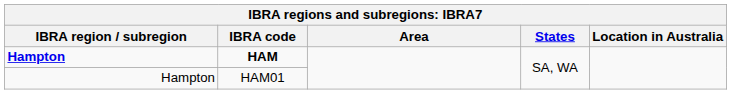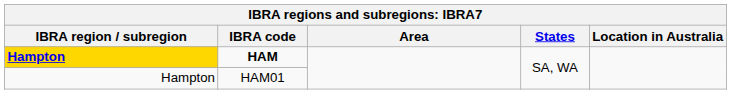(36, 57) no background -> (36, 57) gold background
